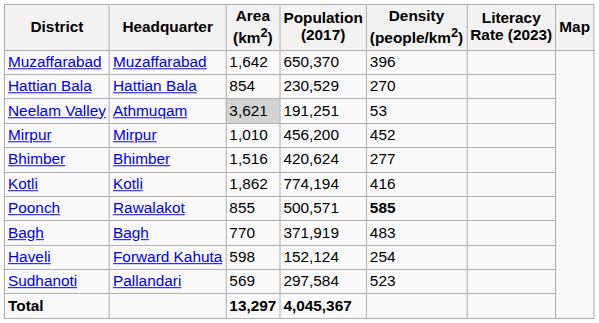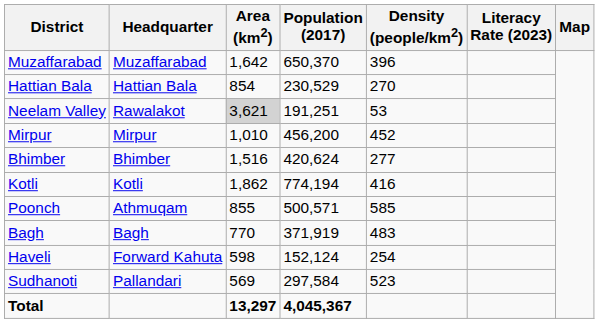(150, 111) Athmuqam -> (149, 111) Rawalakot
(149, 208) Rawalakot -> (150, 208) Athmuqam
(383, 208) bold -> (383, 208) normal
